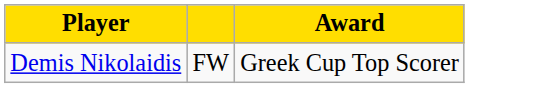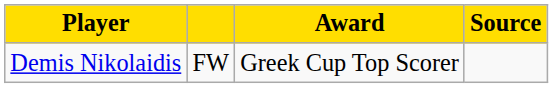+ column: (506, 23)
